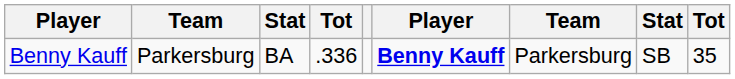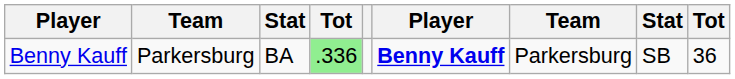(336, 55) no background -> (336, 55) lightgreen background
(705, 55) 35 -> (705, 55) 36
